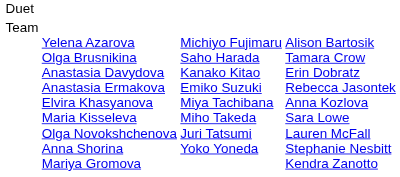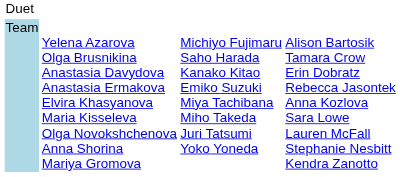(22, 27) no background -> (22, 27) lightblue background
